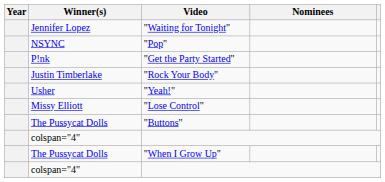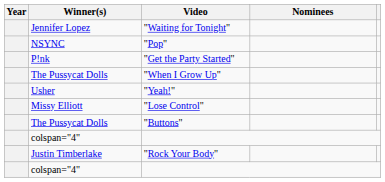rows swapped: (66, 75) <-> (69, 153)
